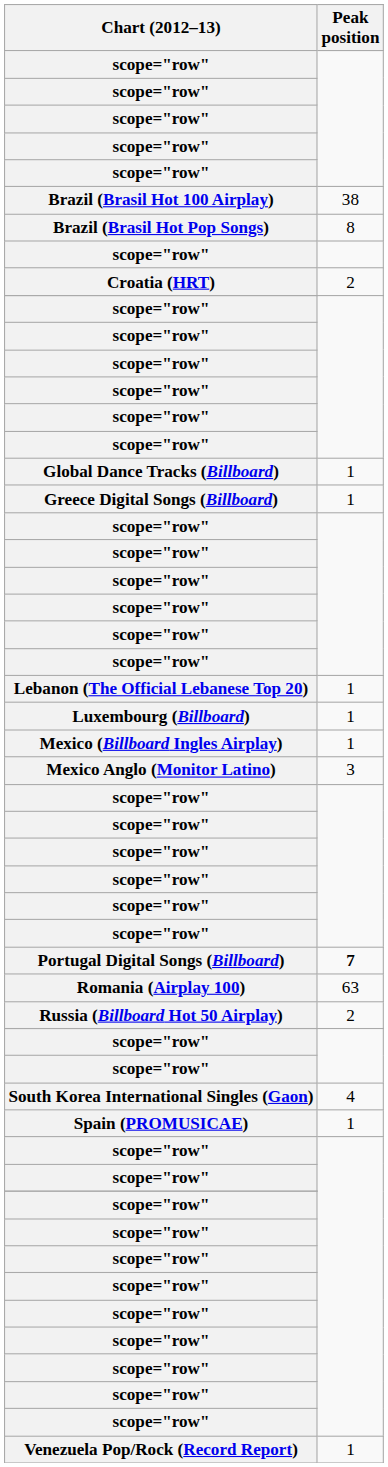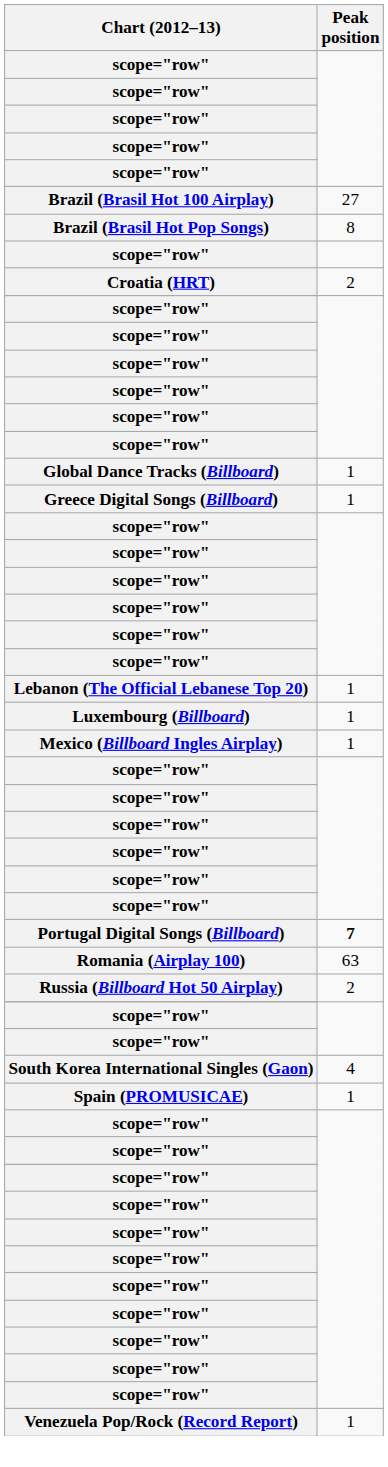(350, 200) 38 -> (350, 200) 27
- row: (161, 770)
